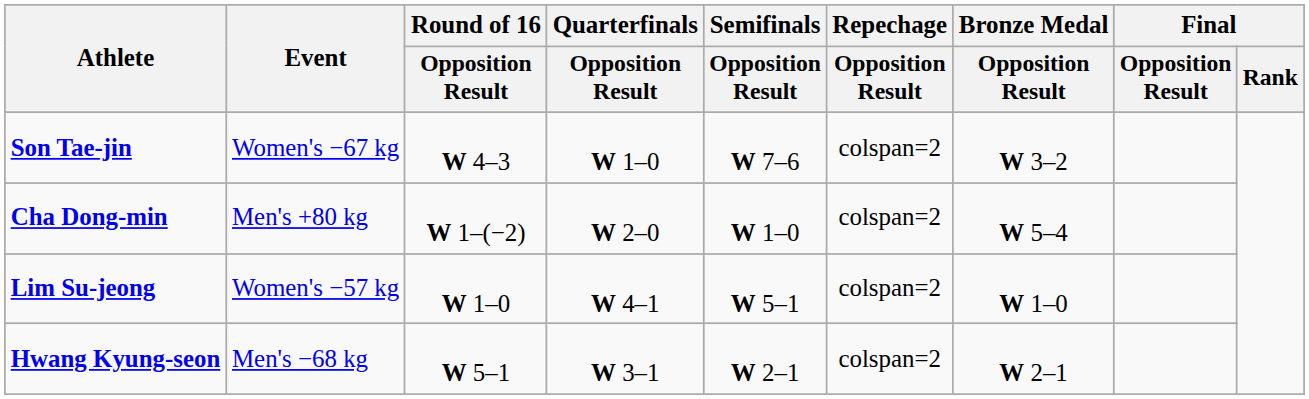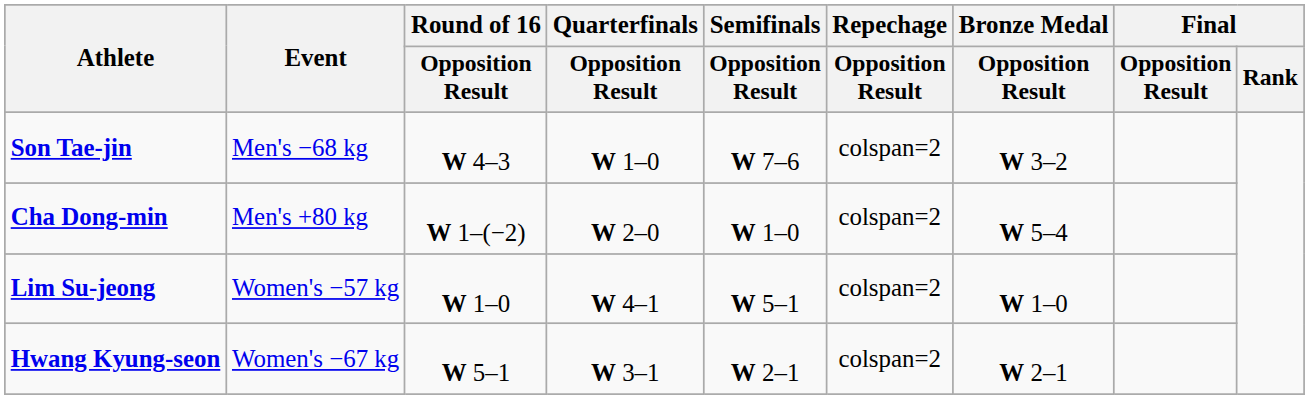(316, 147) Women's −67 kg -> (300, 147) Men's −68 kg
(300, 359) Men's −68 kg -> (316, 359) Women's −67 kg
